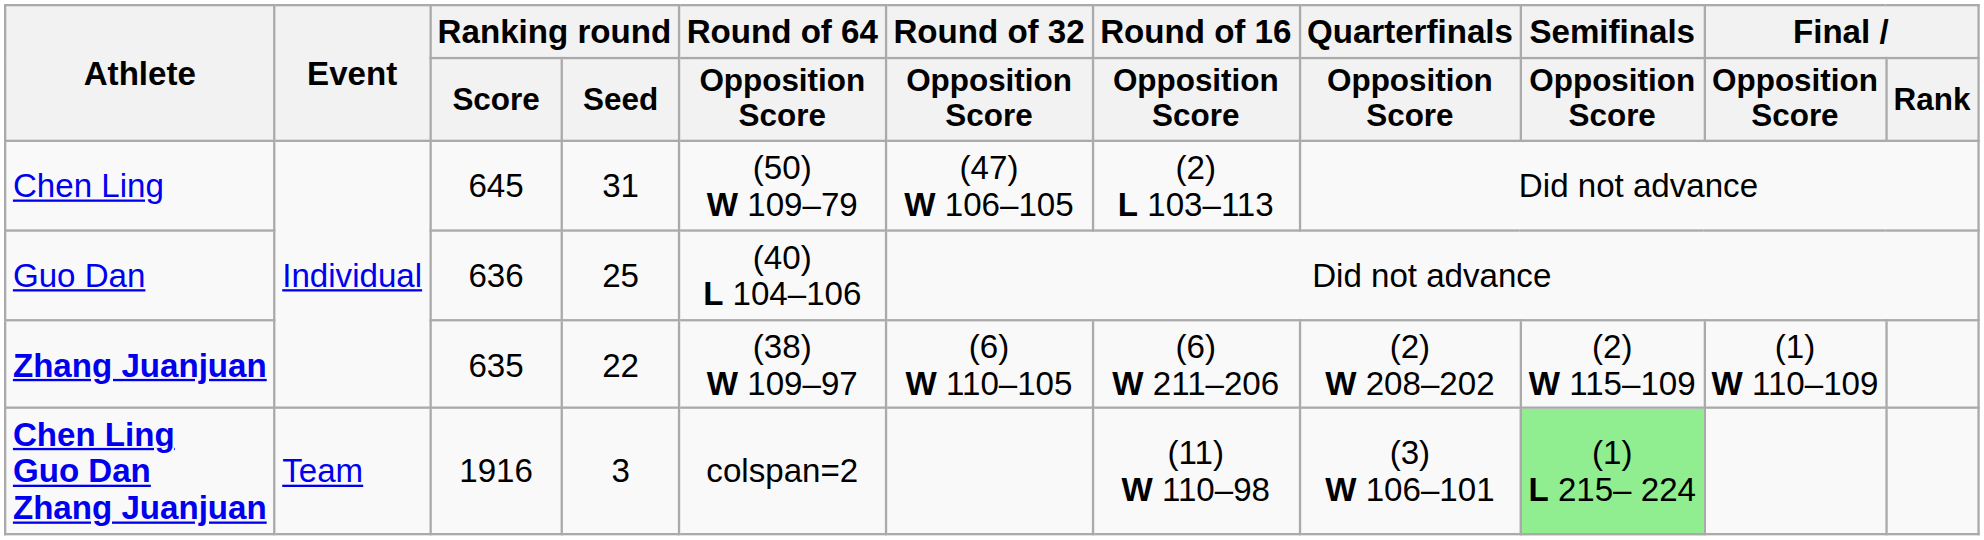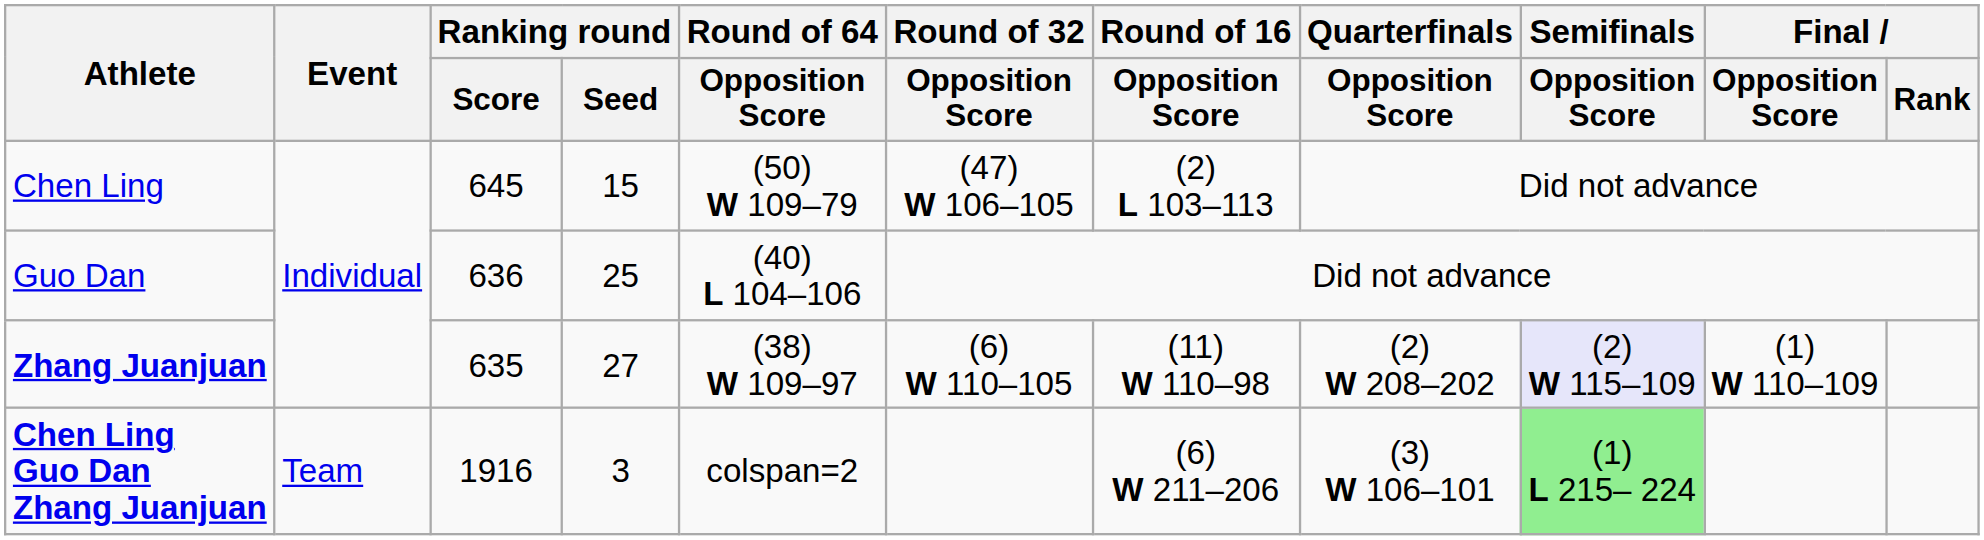(621, 186) 31 -> (621, 186) 15
(621, 365) 22 -> (621, 365) 27
(1196, 365) (6) W 211–206 -> (1196, 365) (11) W 110–98
(1612, 365) no background -> (1612, 365) lavender background
(1196, 472) (11) W 110–98 -> (1196, 472) (6) W 211–206
